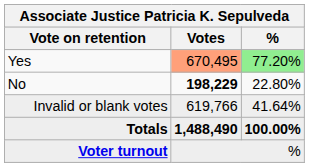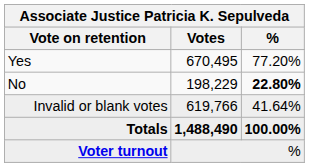(212, 61) lightsalmon background -> (212, 61) no background
(277, 61) lightgreen background -> (277, 61) no background
(212, 84) bold -> (212, 84) normal
(277, 84) normal -> (277, 84) bold
